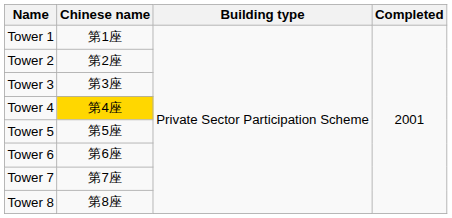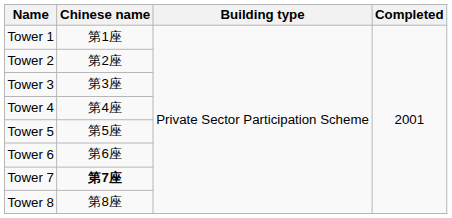(105, 107) gold background -> (105, 107) no background
(105, 178) normal -> (105, 178) bold
